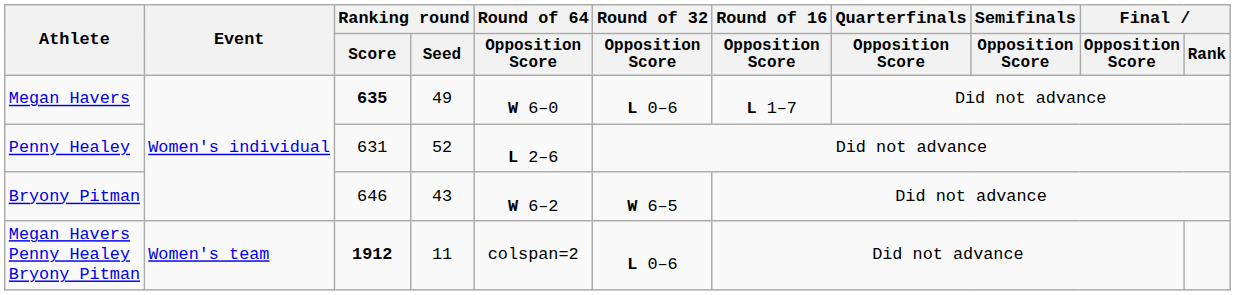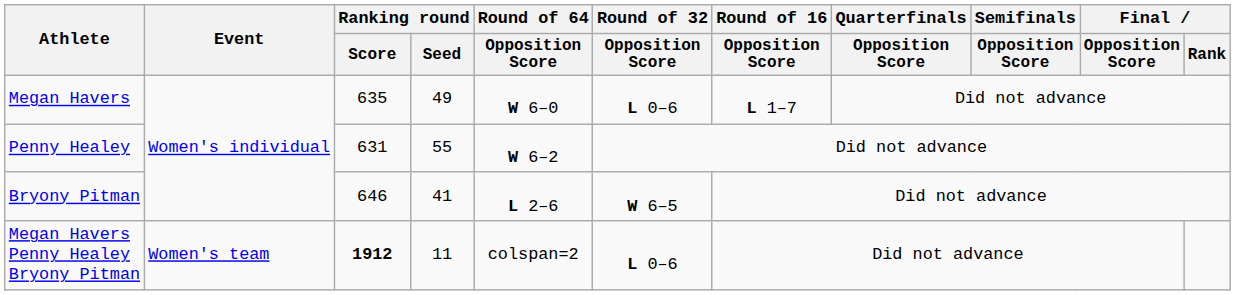(372, 99) bold -> (372, 99) normal
(442, 148) 52 -> (442, 148) 55
(533, 158) L 2–6 -> (533, 158) W 6–2
(442, 196) 43 -> (442, 196) 41
(533, 206) W 6–2 -> (533, 206) L 2–6
